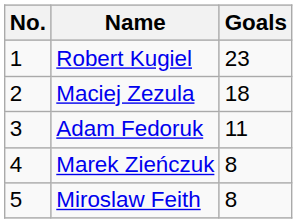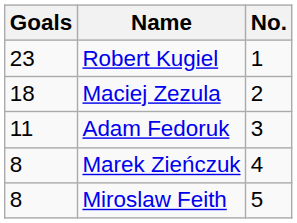columns swapped: (28, 22) <-> (256, 22)
